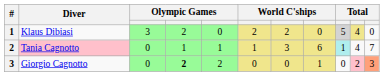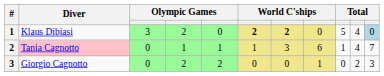(254, 32) normal -> (254, 32) bold
(287, 32) normal -> (287, 32) bold
(343, 32) lightgrey background -> (343, 32) no background
(357, 32) khaki background -> (357, 32) no background
(372, 32) no background -> (372, 32) lightblue background
(343, 48) paleturquoise background -> (343, 48) no background
(184, 64) bold -> (184, 64) normal
(357, 64) pink background -> (357, 64) no background
(372, 64) lightsalmon background -> (372, 64) no background
